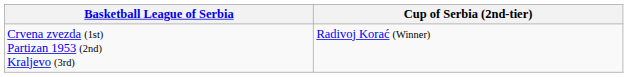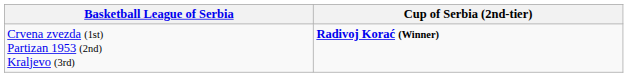(373, 34) normal -> (378, 34) bold
